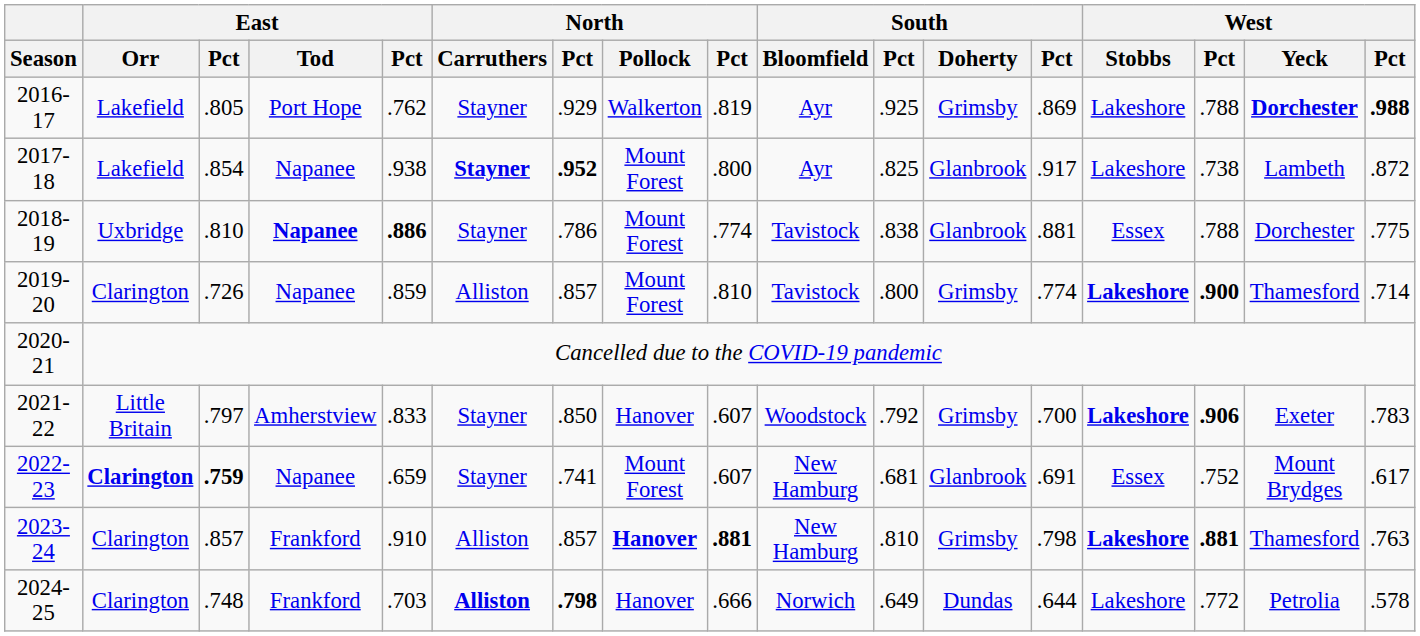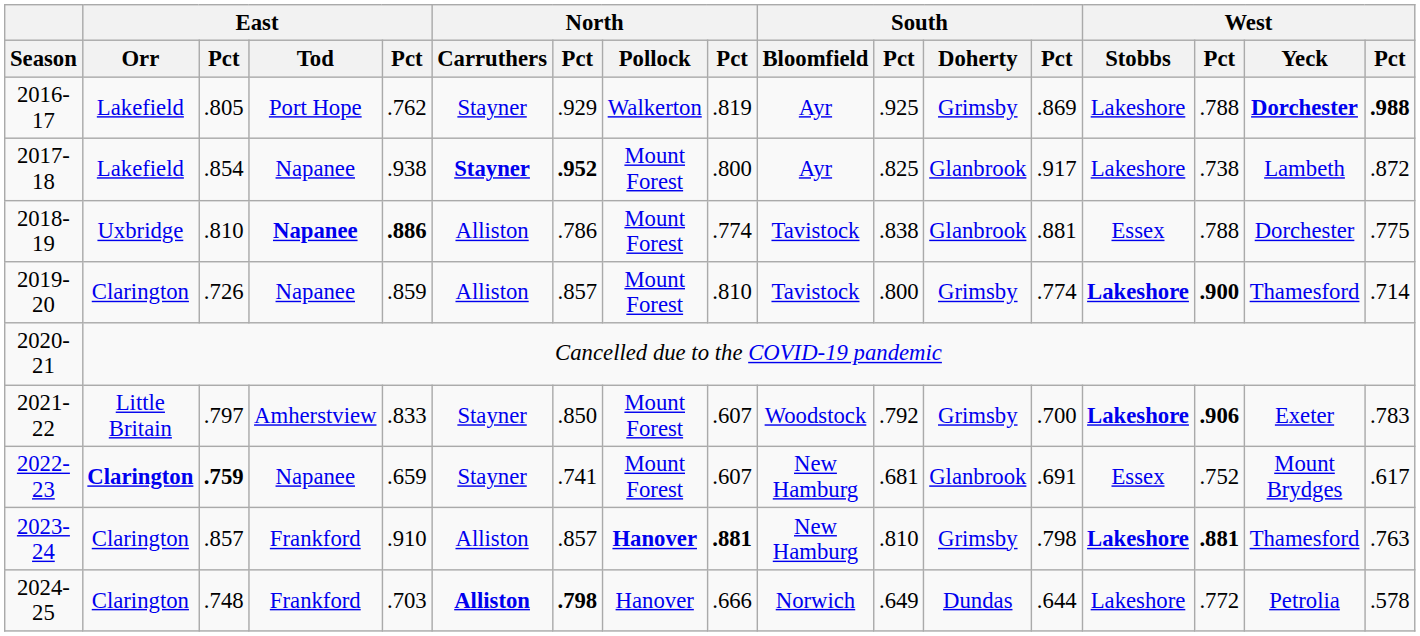(492, 230) Stayner -> (492, 230) Alliston
(655, 415) Hanover -> (655, 415) Mount Forest
